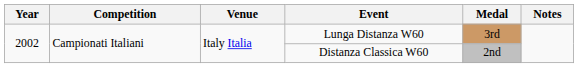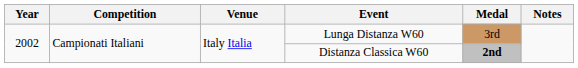(492, 53) normal -> (492, 53) bold
